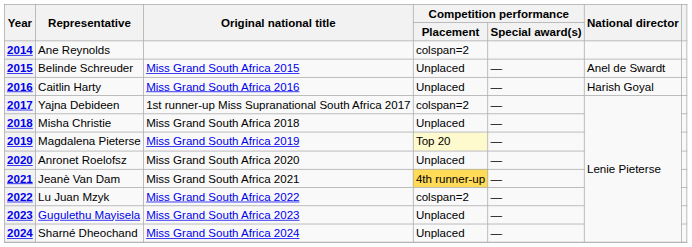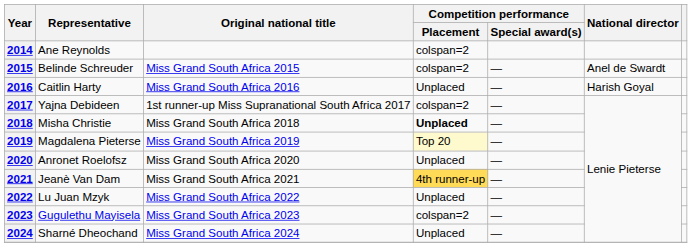(440, 69) Unplaced -> (442, 69) colspan=2
(440, 123) normal -> (442, 123) bold
(442, 197) colspan=2 -> (440, 197) Unplaced
(440, 215) Unplaced -> (442, 215) colspan=2
